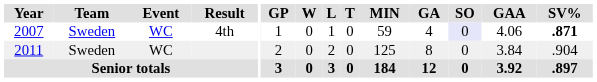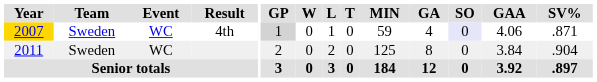(29, 31) no background -> (29, 31) gold background
(278, 31) no background -> (278, 31) lightgrey background
(565, 31) bold -> (565, 31) normal
